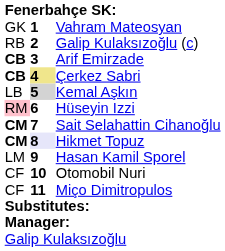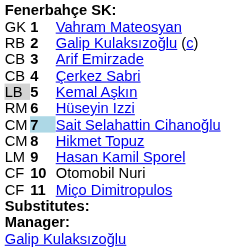(15, 59) bold -> (15, 59) normal
(15, 75) bold -> (15, 75) normal
(34, 75) khaki background -> (34, 75) no background
(14, 92) no background -> (14, 92) lightgrey background
(34, 92) lightgrey background -> (34, 92) no background
(16, 108) pink background -> (16, 108) no background
(16, 124) bold -> (16, 124) normal
(34, 124) no background -> (34, 124) lightblue background
(16, 141) bold -> (16, 141) normal
(34, 141) lavender background -> (34, 141) no background
